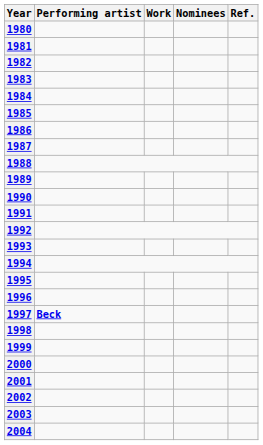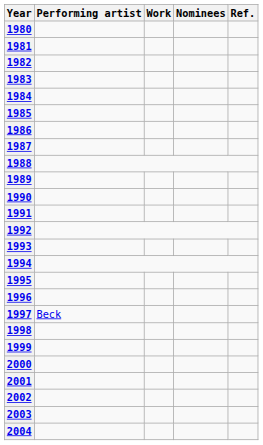(49, 314) bold -> (49, 314) normal
